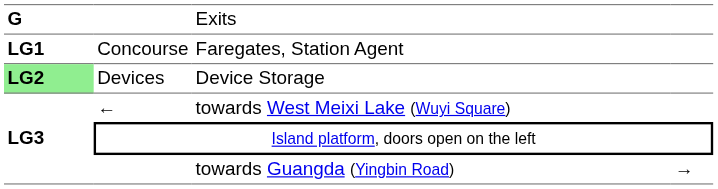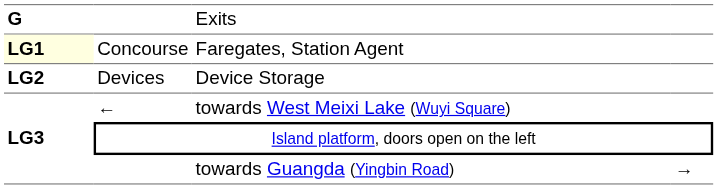(26, 48) no background -> (26, 48) lightyellow background
(26, 78) lightgreen background -> (26, 78) no background
